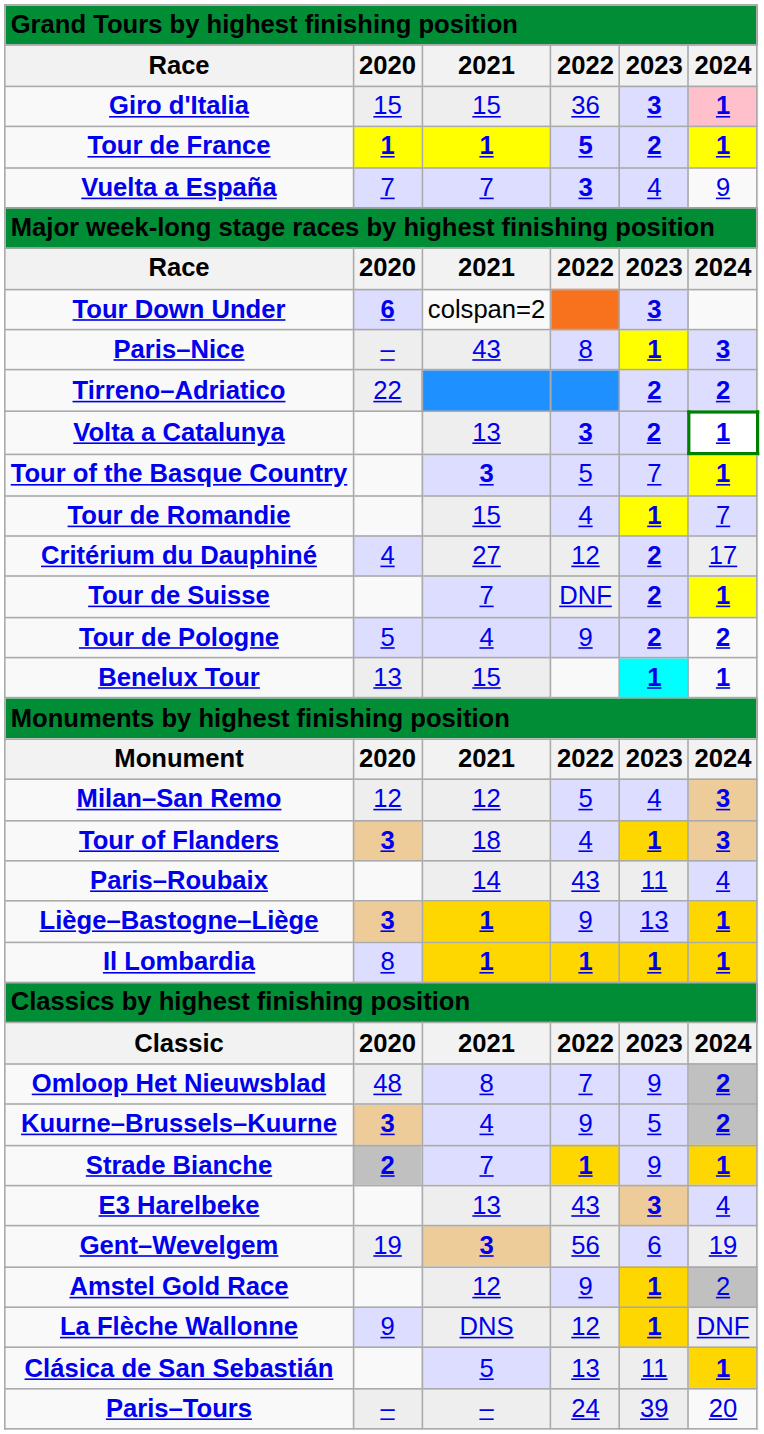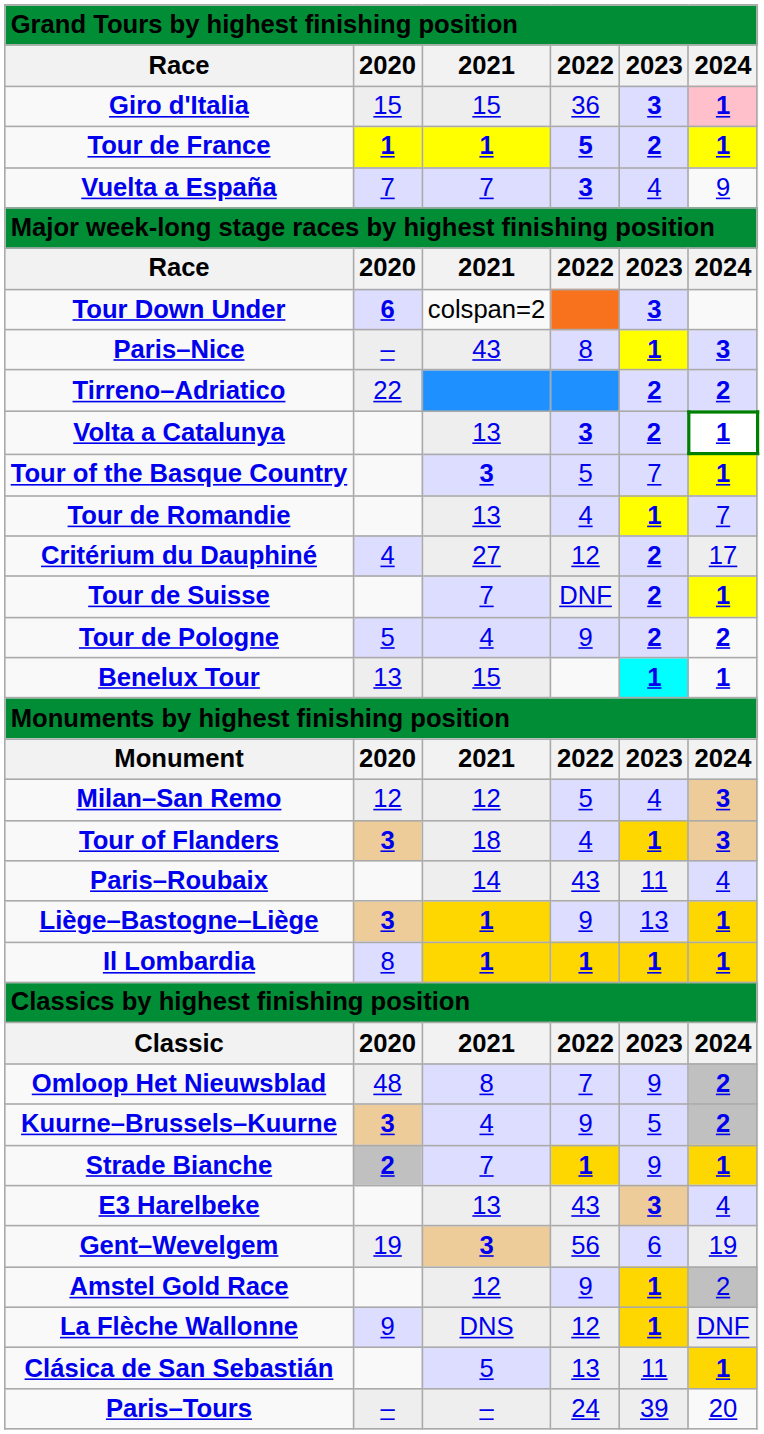(487, 515) 15 -> (487, 515) 13
